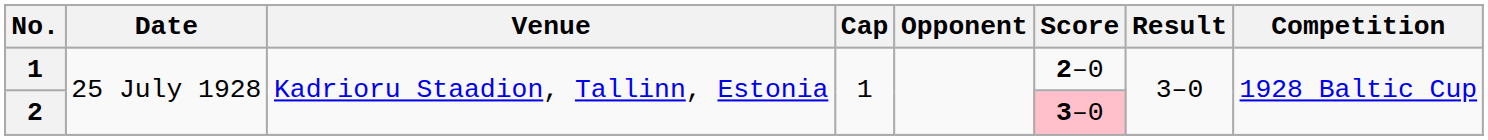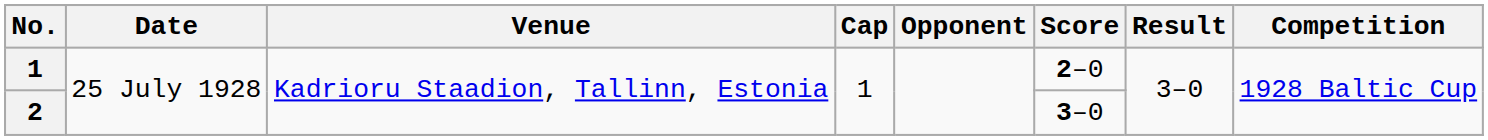(1080, 113) pink background -> (1080, 113) no background
